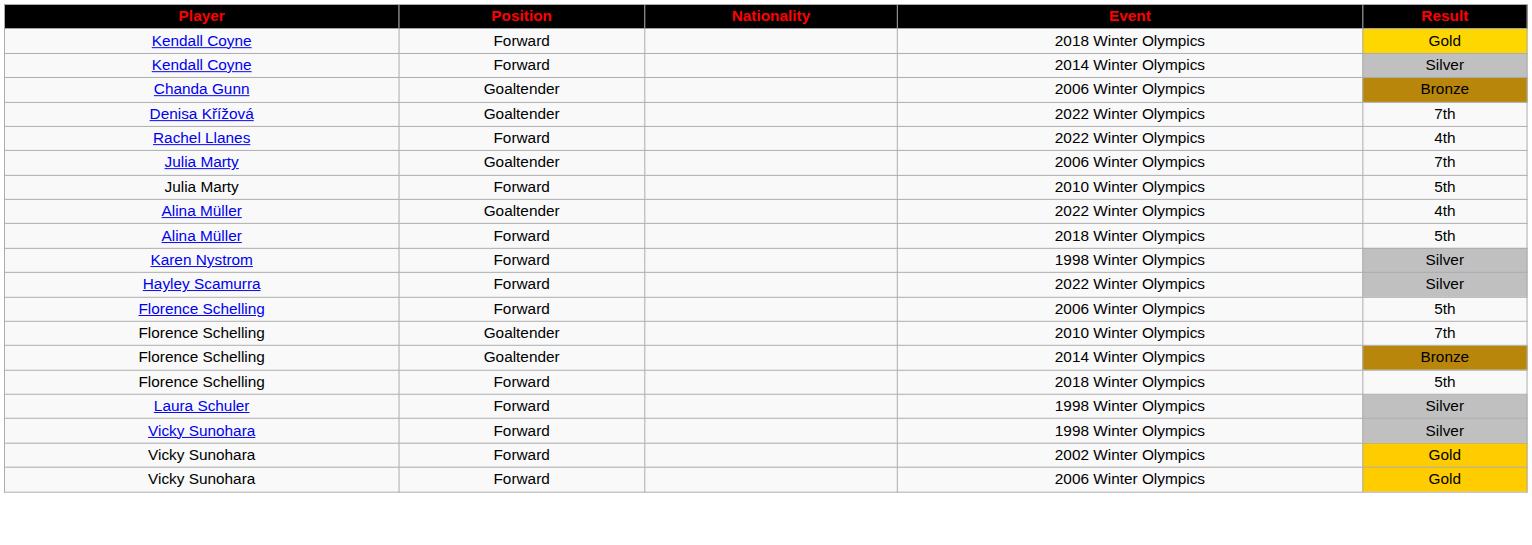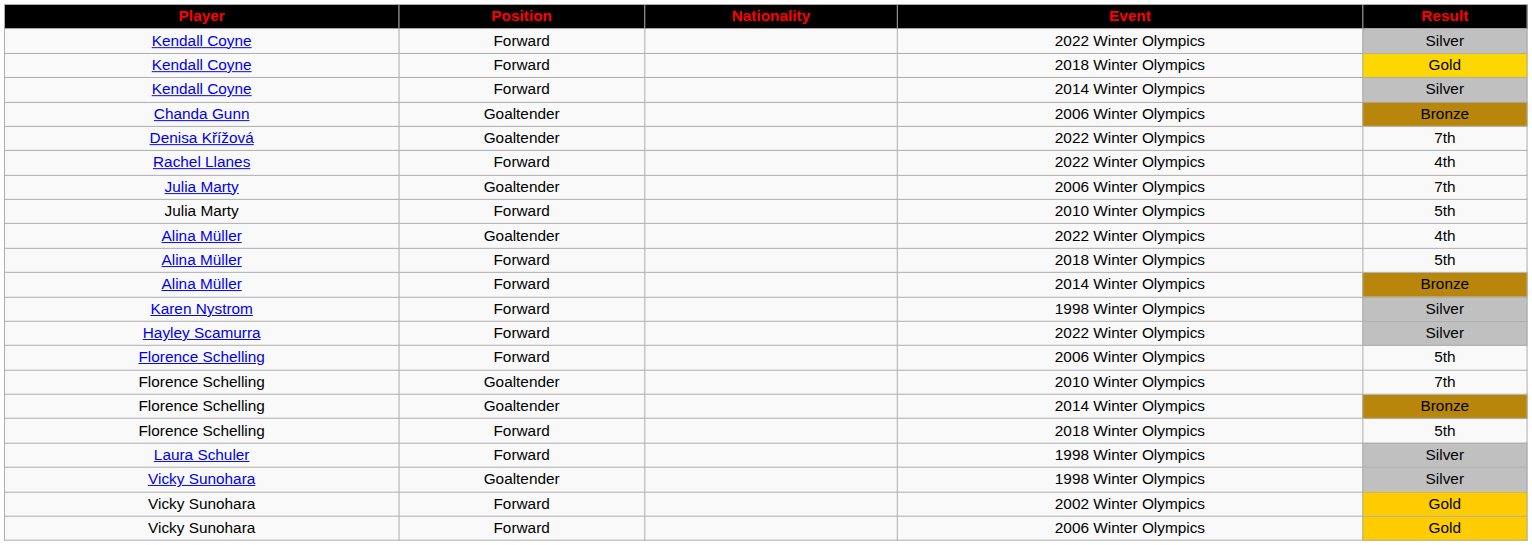+ row: (202, 41)
+ row: (202, 284)
(522, 430) Forward -> (522, 479) Goaltender
